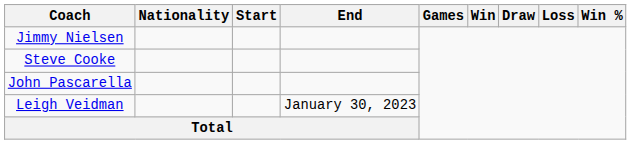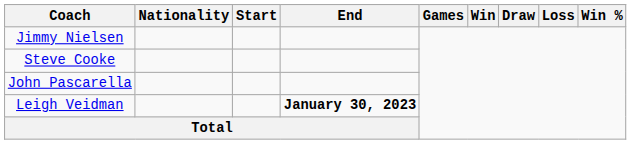(350, 106) normal -> (350, 106) bold
